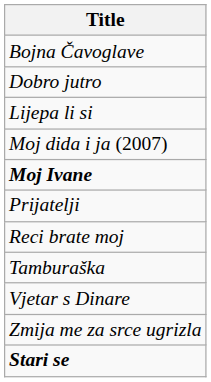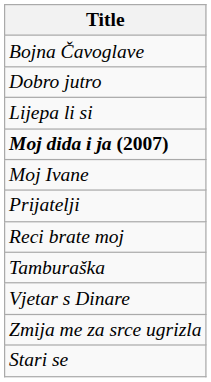(88, 143) normal -> (89, 143) bold
(51, 174) bold -> (49, 174) normal
(39, 360) bold -> (39, 360) normal
